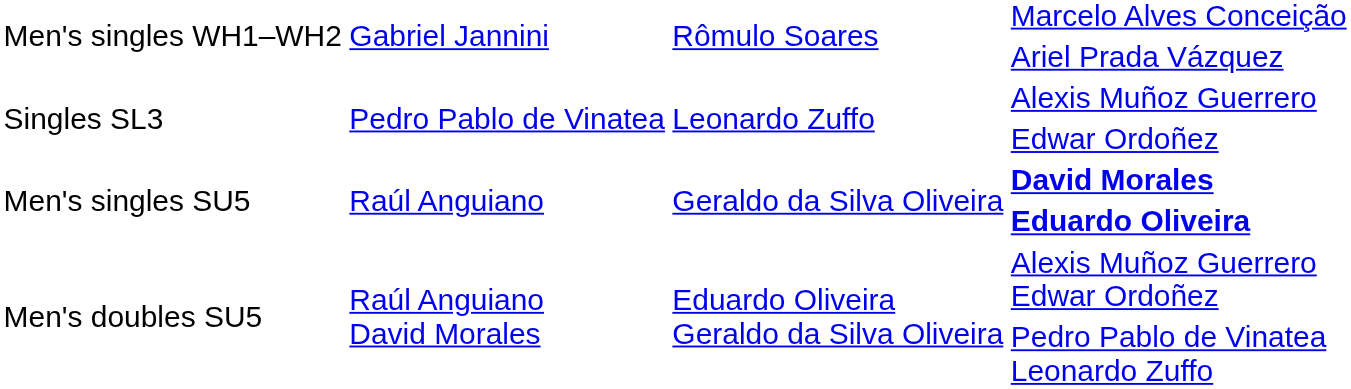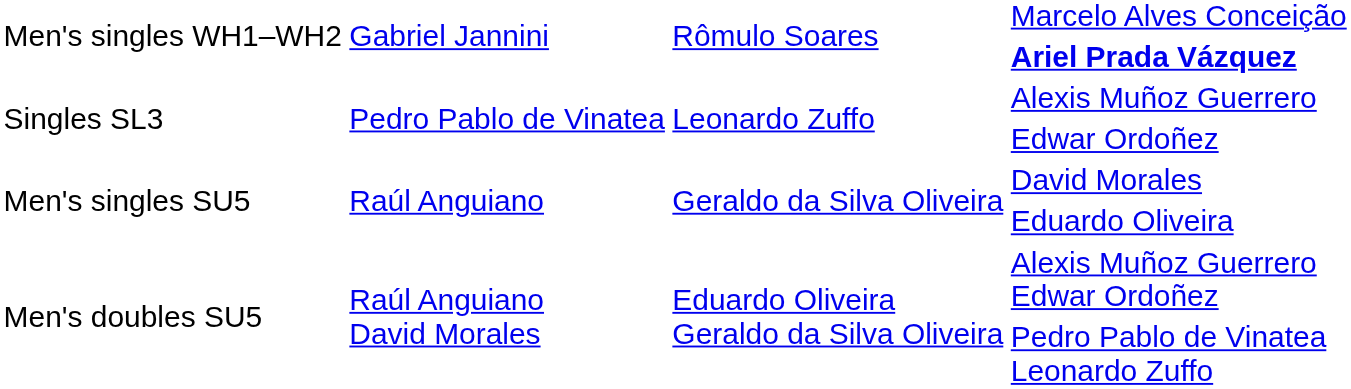(1147, 57) normal -> (1154, 57) bold
(1112, 180) bold -> (1106, 180) normal
(1131, 221) bold -> (1122, 221) normal
